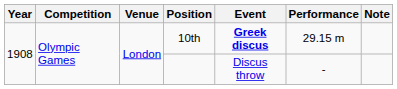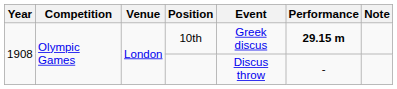(250, 38) bold -> (251, 38) normal
(324, 38) normal -> (324, 38) bold
